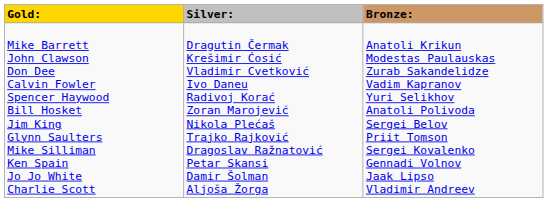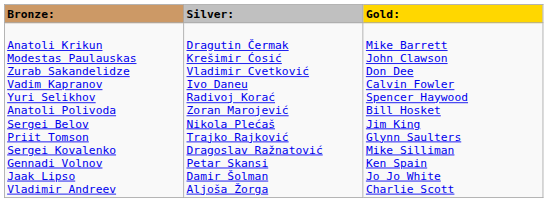columns swapped: (24, 14) <-> (390, 14)
